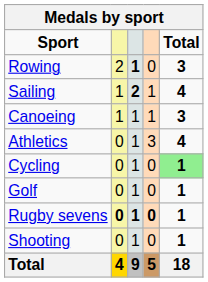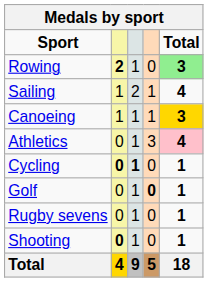(119, 67) normal -> (119, 67) bold
(135, 67) bold -> (135, 67) normal
(181, 67) no background -> (181, 67) lightgreen background
(135, 92) bold -> (135, 92) normal
(181, 117) no background -> (181, 117) gold background
(181, 141) no background -> (181, 141) pink background
(119, 166) normal -> (119, 166) bold
(135, 166) normal -> (135, 166) bold
(181, 166) lightgreen background -> (181, 166) no background
(152, 191) normal -> (152, 191) bold
(119, 216) bold -> (119, 216) normal
(135, 216) bold -> (135, 216) normal
(152, 216) bold -> (152, 216) normal
(119, 241) normal -> (119, 241) bold
